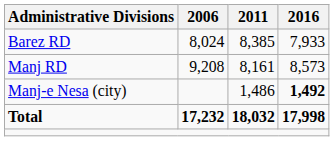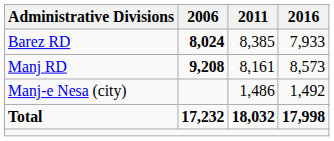(207, 41) normal -> (207, 41) bold
(207, 66) normal -> (207, 66) bold
(307, 91) bold -> (307, 91) normal
